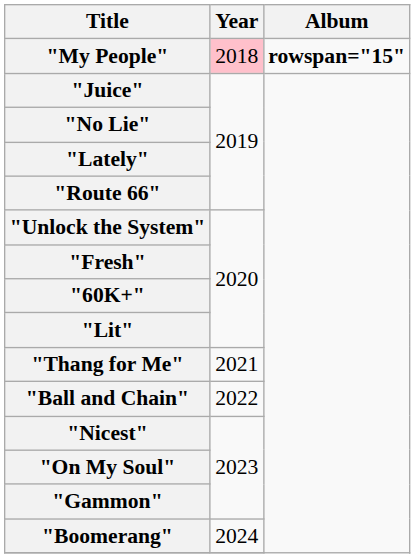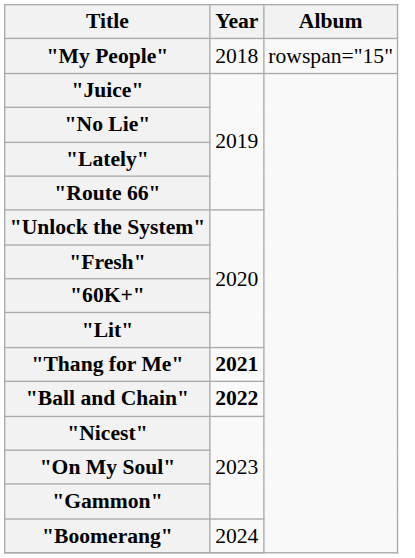(237, 55) pink background -> (237, 55) no background
(337, 55) bold -> (331, 55) normal
(237, 364) normal -> (237, 364) bold
(237, 398) normal -> (237, 398) bold
